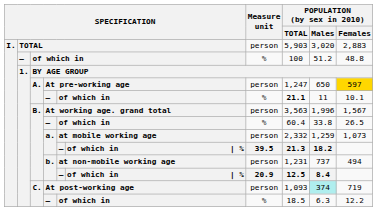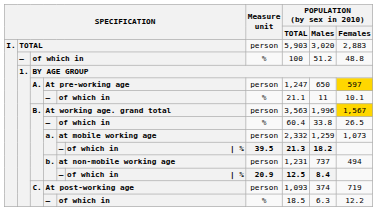(296, 97) bold -> (296, 97) normal
(355, 110) no background -> (355, 110) gold background
(323, 187) paleturquoise background -> (323, 187) no background
